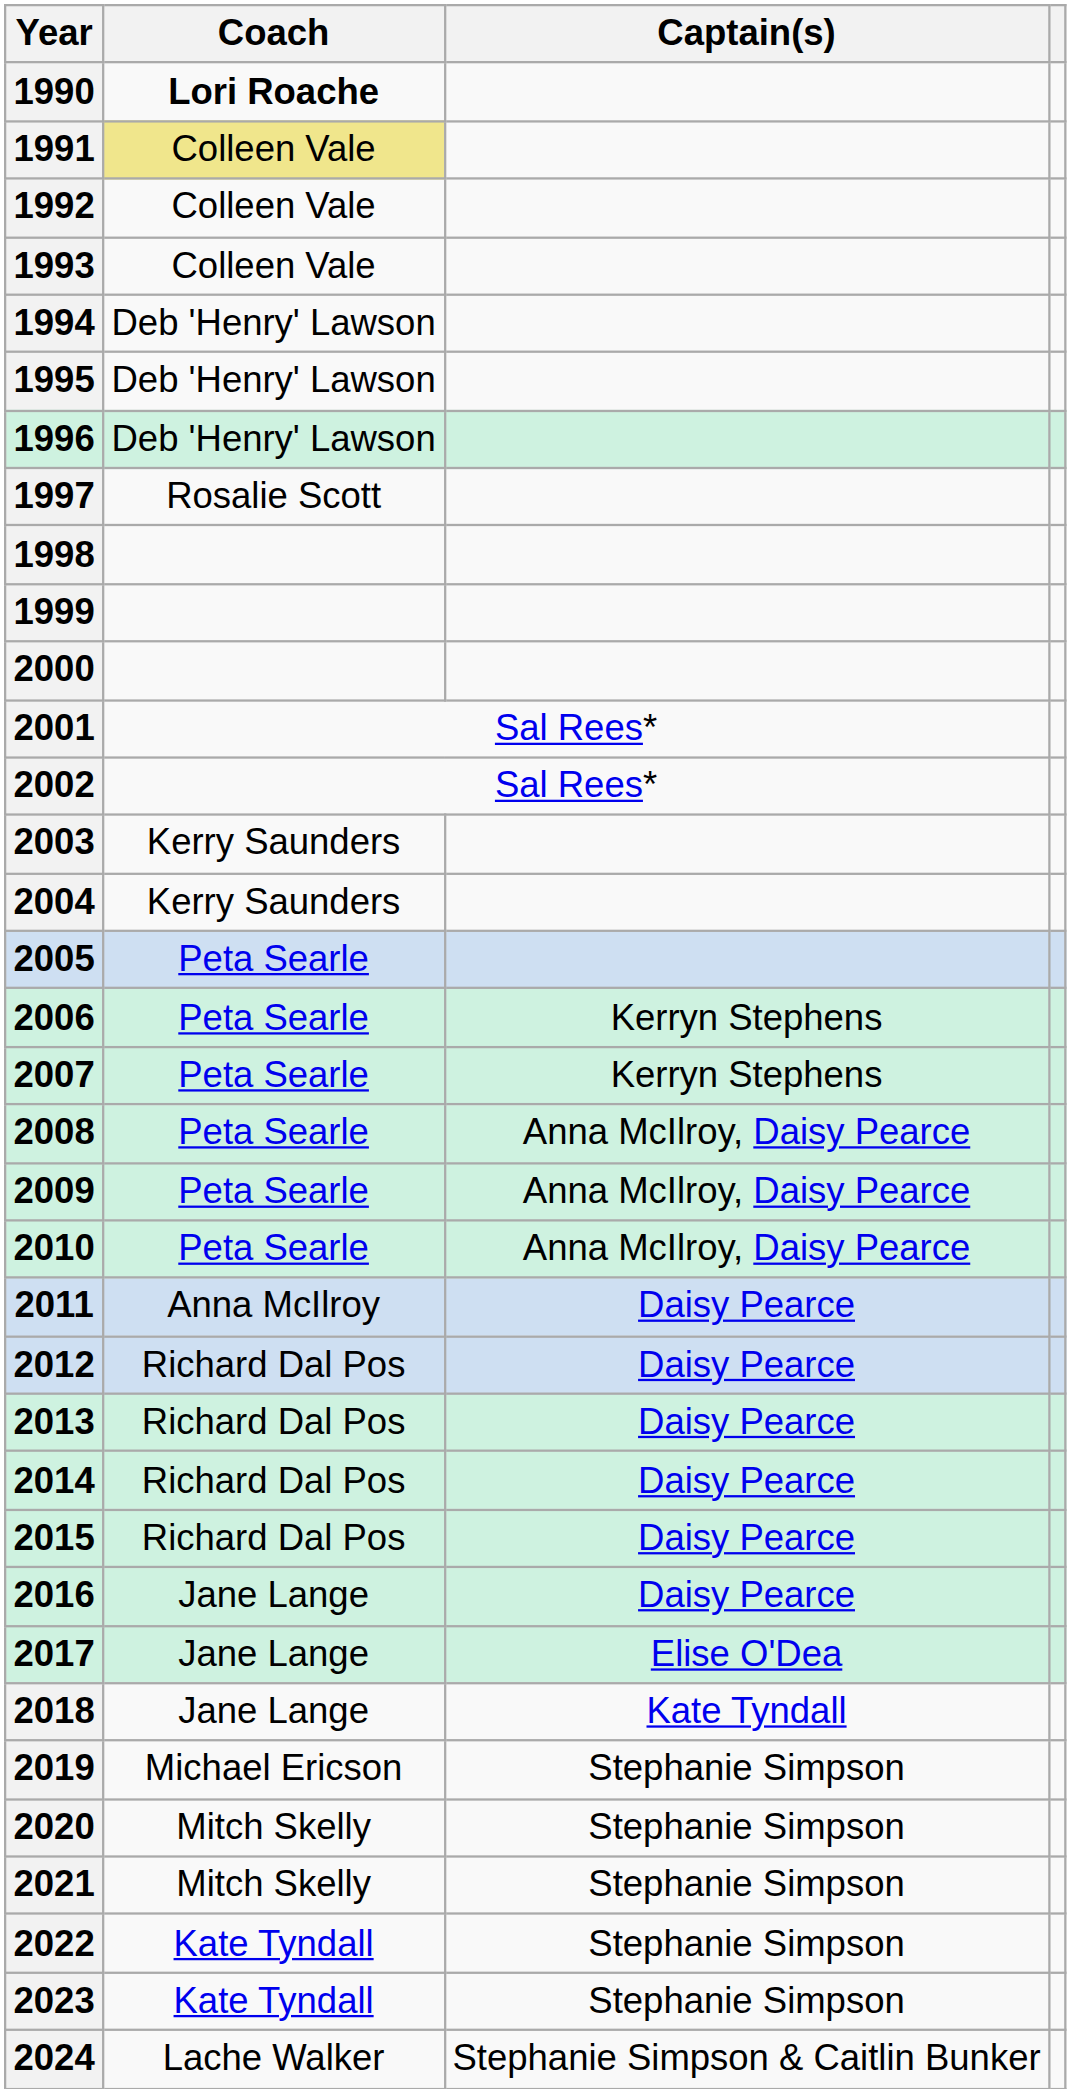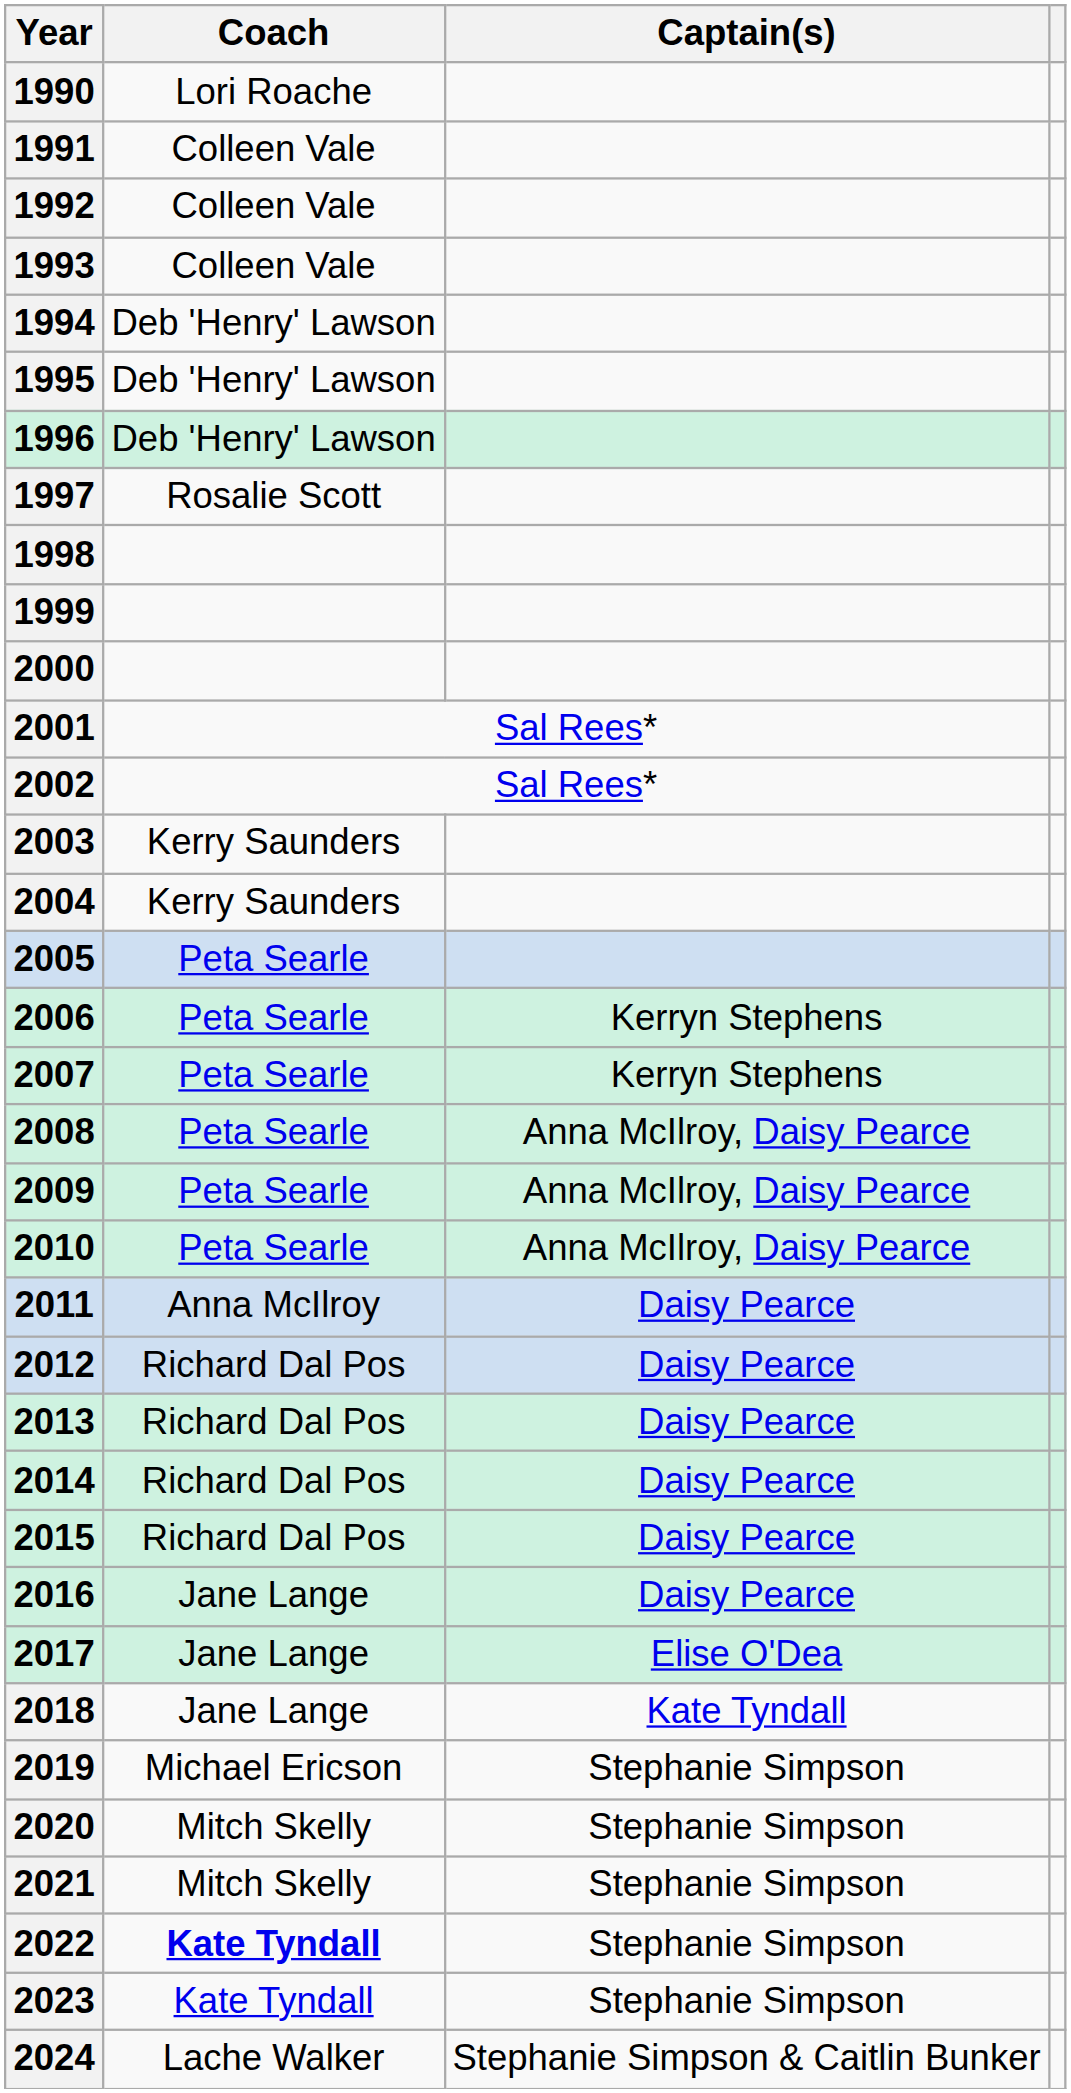(274, 91) bold -> (274, 91) normal
(274, 149) khaki background -> (274, 149) no background
(274, 1942) normal -> (274, 1942) bold
